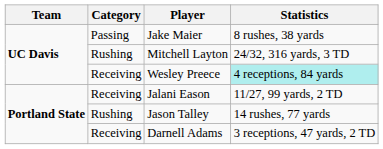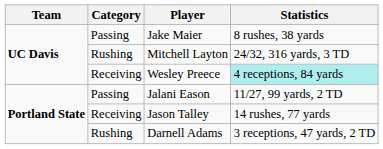(116, 94) Receiving -> (110, 94) Passing
(112, 113) Rushing -> (116, 113) Receiving
(116, 133) Receiving -> (112, 133) Rushing
